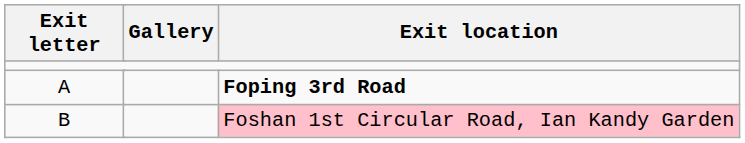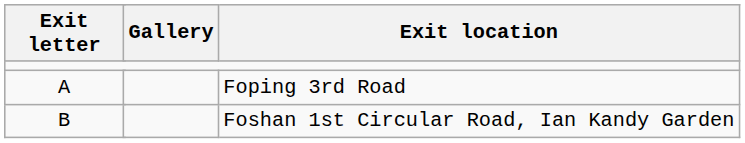(315, 87) bold -> (315, 87) normal
(479, 120) pink background -> (479, 120) no background
